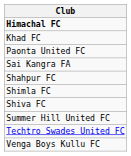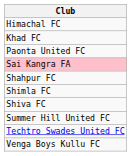(33, 24) bold -> (33, 24) normal
(38, 64) no background -> (38, 64) pink background
